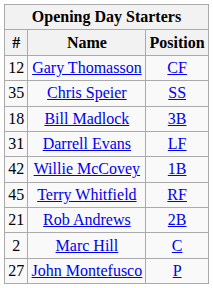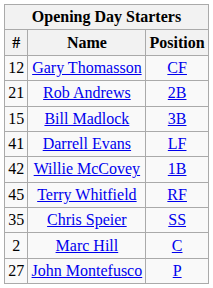rows swapped: (87, 220) <-> (87, 93)
(16, 118) 18 -> (16, 118) 15
(16, 144) 31 -> (16, 144) 41
